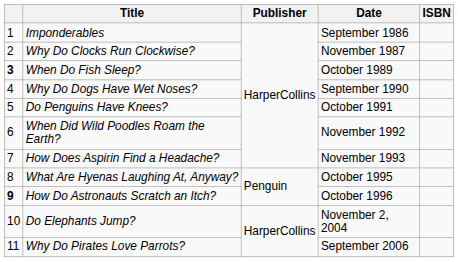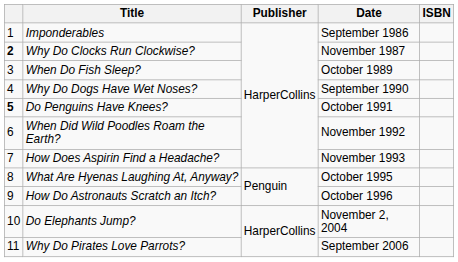(10, 51) normal -> (10, 51) bold
(10, 70) bold -> (10, 70) normal
(10, 107) normal -> (10, 107) bold
(10, 196) bold -> (10, 196) normal
